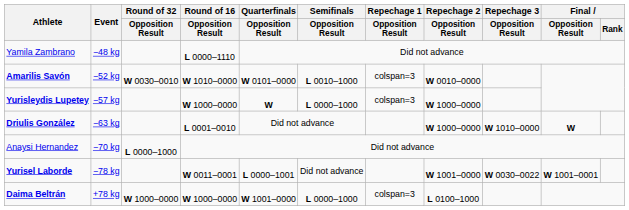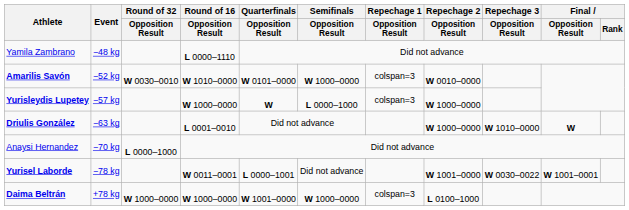(332, 81) L 0010–1000 -> (332, 81) W 1000–0000
(332, 199) L 0000–1000 -> (332, 199) W 1000–0000
